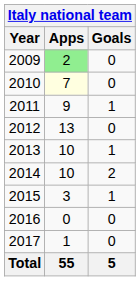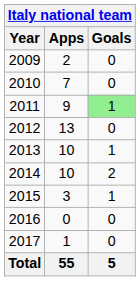(66, 60) lightgreen background -> (66, 60) no background
(66, 83) lightyellow background -> (66, 83) no background
(112, 106) no background -> (112, 106) lightgreen background
